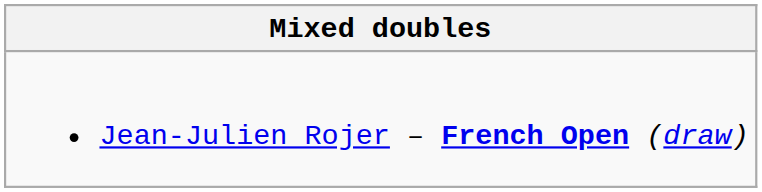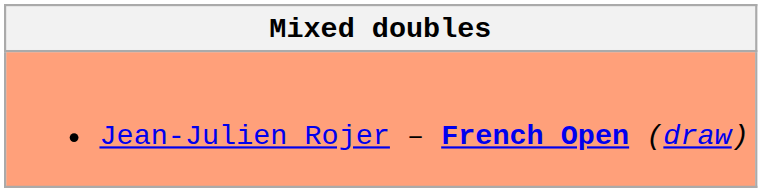(380, 136) no background -> (380, 136) lightsalmon background
